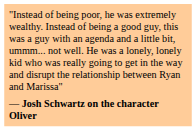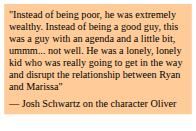(84, 109) bold -> (93, 103) normal
